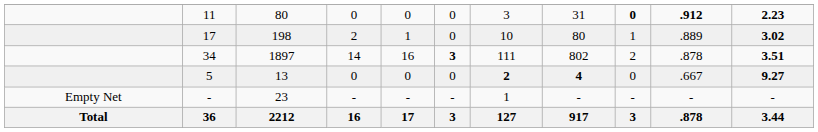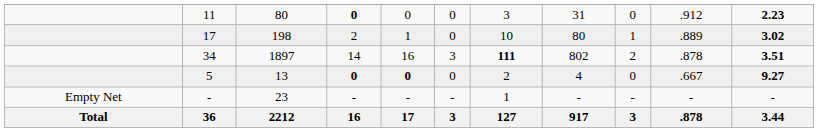(354, 14) normal -> (354, 14) bold
(633, 14) bold -> (633, 14) normal
(691, 14) bold -> (691, 14) normal
(453, 55) bold -> (453, 55) normal
(506, 55) normal -> (506, 55) bold
(354, 76) normal -> (354, 76) bold
(408, 76) normal -> (408, 76) bold
(506, 76) bold -> (506, 76) normal
(579, 76) bold -> (579, 76) normal
